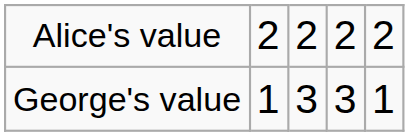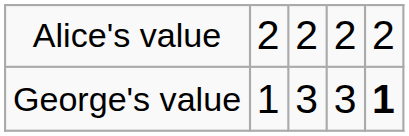(383, 98) normal -> (383, 98) bold
